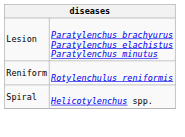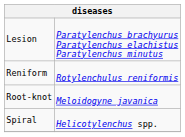+ row: (29, 96)
